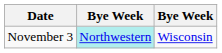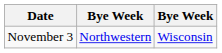(115, 37) paleturquoise background -> (115, 37) no background
